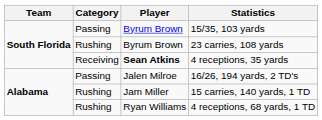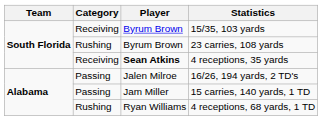(93, 29) Passing -> (97, 29) Receiving
(93, 91) Rushing -> (93, 91) Passing
